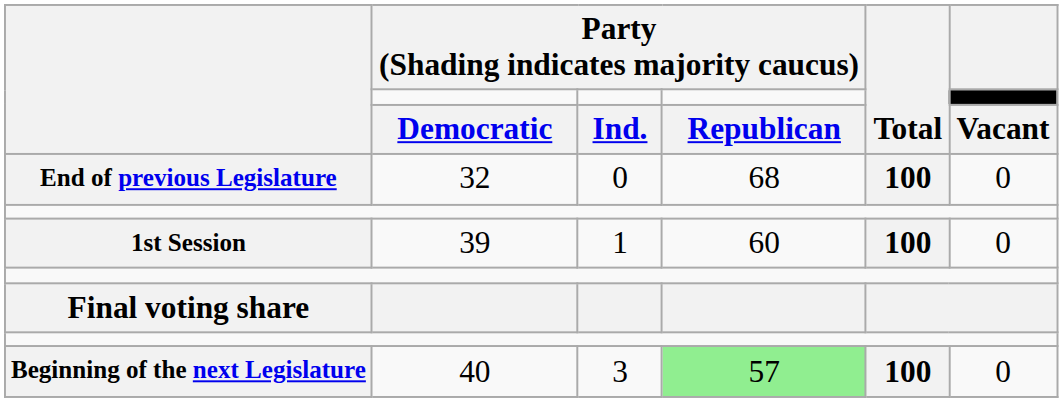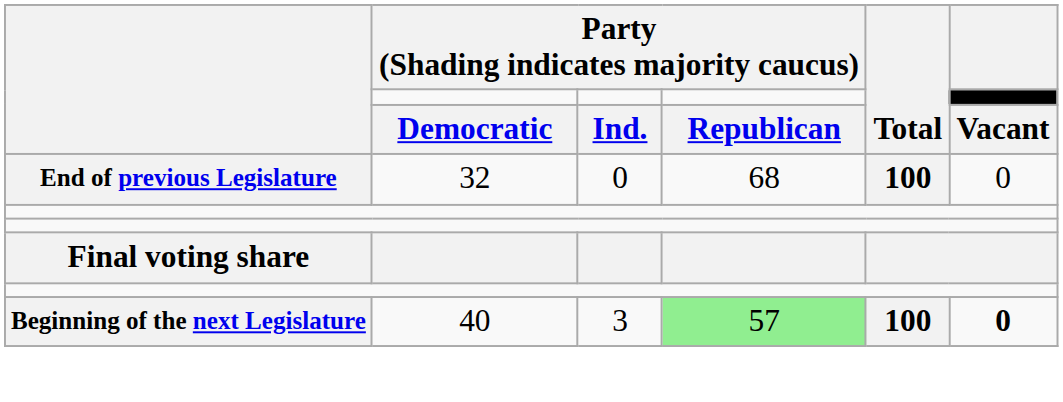- row: (188, 242)
(1003, 371) normal -> (1003, 321) bold
